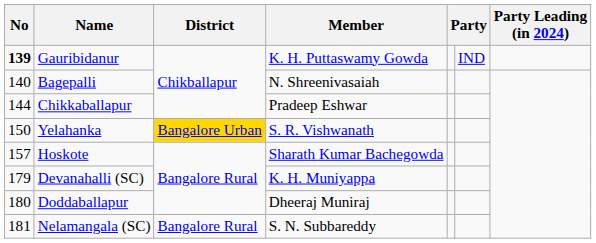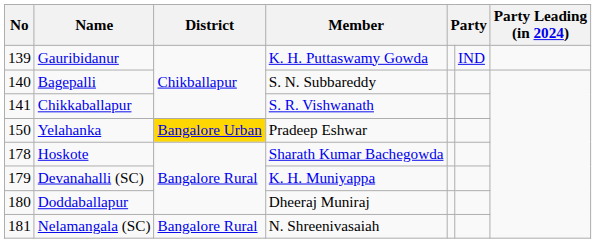(19, 57) bold -> (19, 57) normal
(324, 81) N. Shreenivasaiah -> (322, 81) S. N. Subbareddy
(19, 105) 144 -> (19, 105) 141
(318, 105) Pradeep Eshwar -> (321, 105) S. R. Vishwanath
(321, 130) S. R. Vishwanath -> (318, 130) Pradeep Eshwar
(19, 154) 157 -> (19, 154) 178
(322, 226) S. N. Subbareddy -> (324, 226) N. Shreenivasaiah
